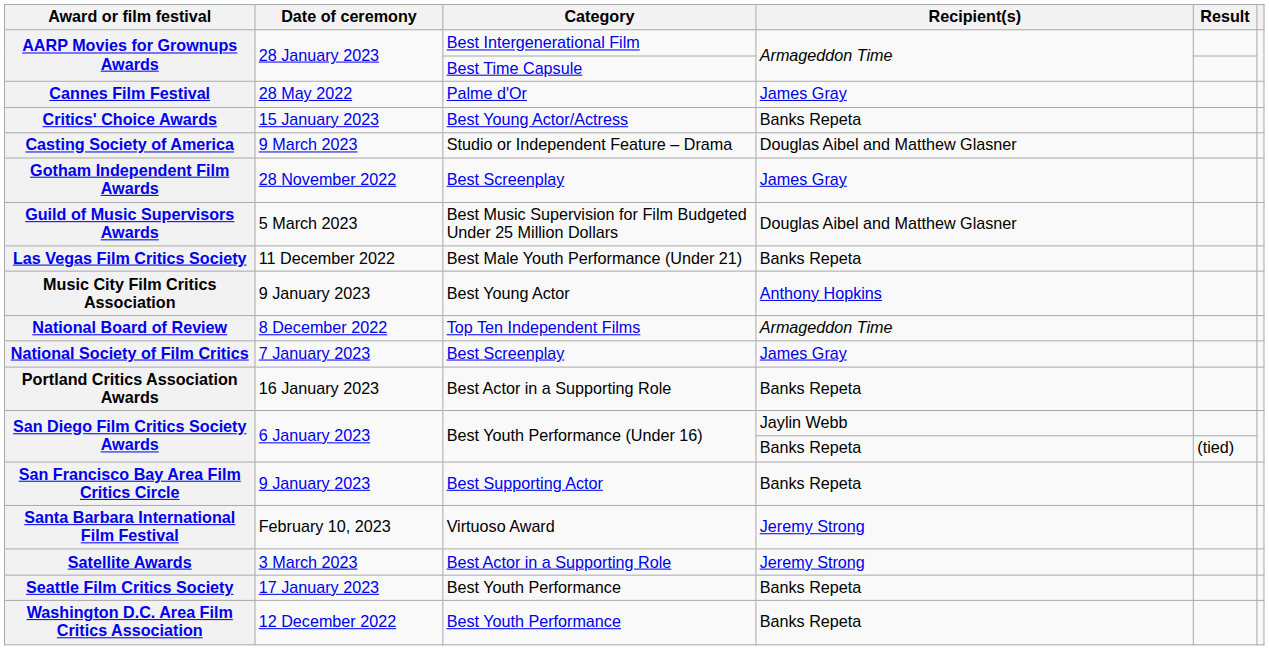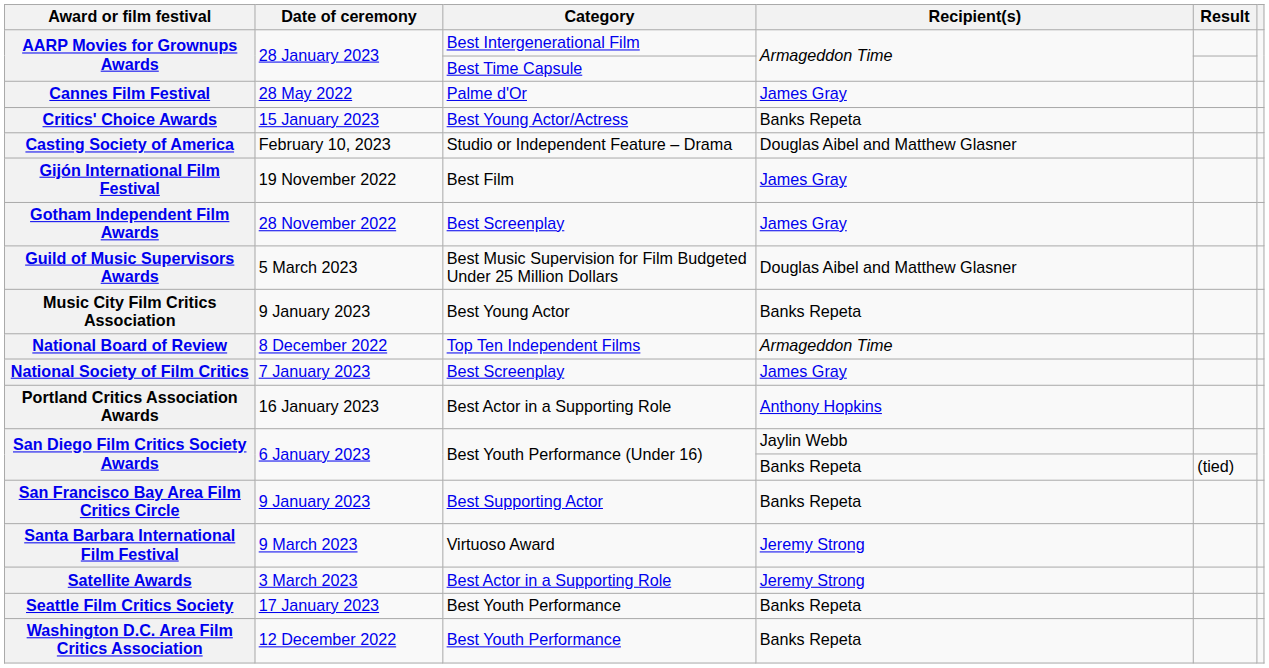(308, 145) 9 March 2023 -> (325, 145) February 10, 2023
+ row: (130, 180)
- row: (130, 258)
(821, 293) Anthony Hopkins -> (810, 311) Banks Repeta
(810, 388) Banks Repeta -> (821, 406) Anthony Hopkins
(325, 527) February 10, 2023 -> (308, 545) 9 March 2023
